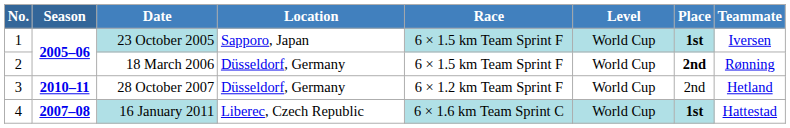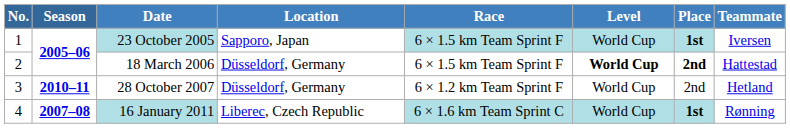(624, 64) normal -> (624, 64) bold
(750, 64) Rønning -> (750, 64) Hattestad
(750, 111) Hattestad -> (750, 111) Rønning
